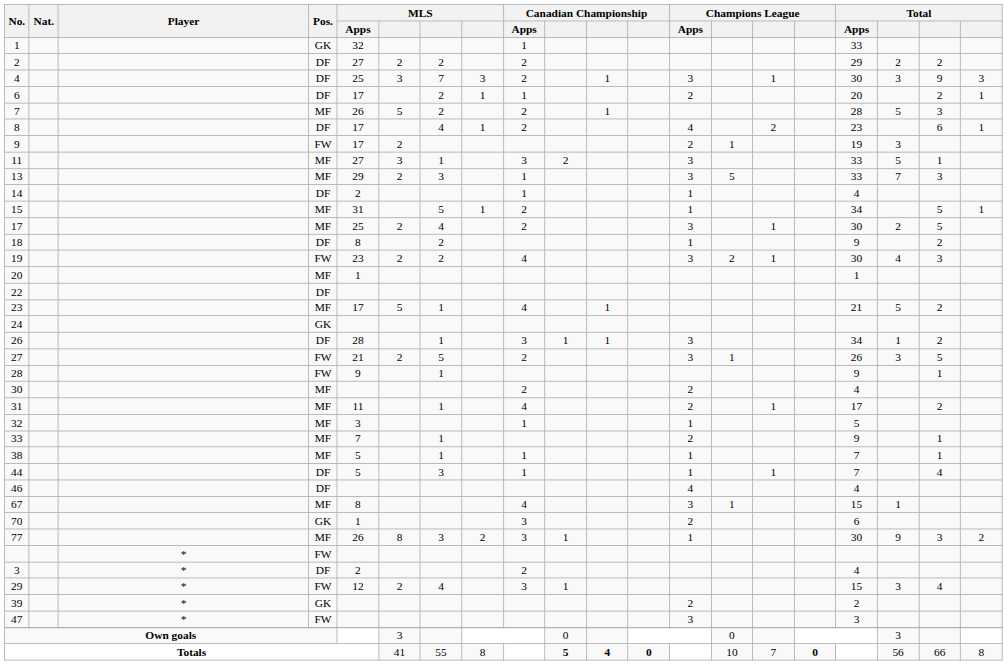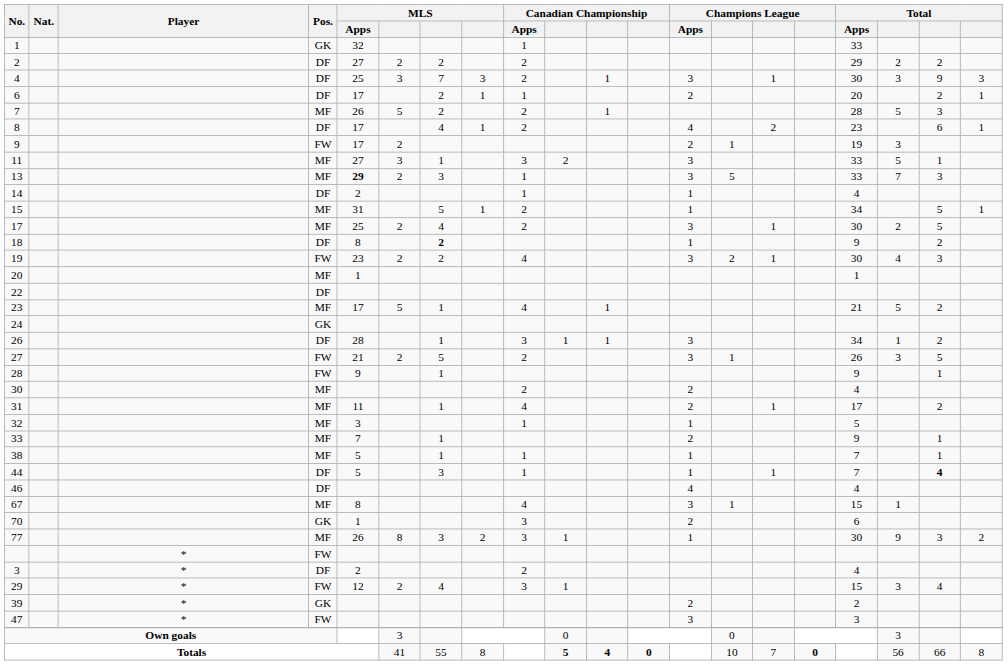(358, 177) normal -> (358, 177) bold
(441, 242) normal -> (441, 242) bold
(940, 472) normal -> (940, 472) bold
